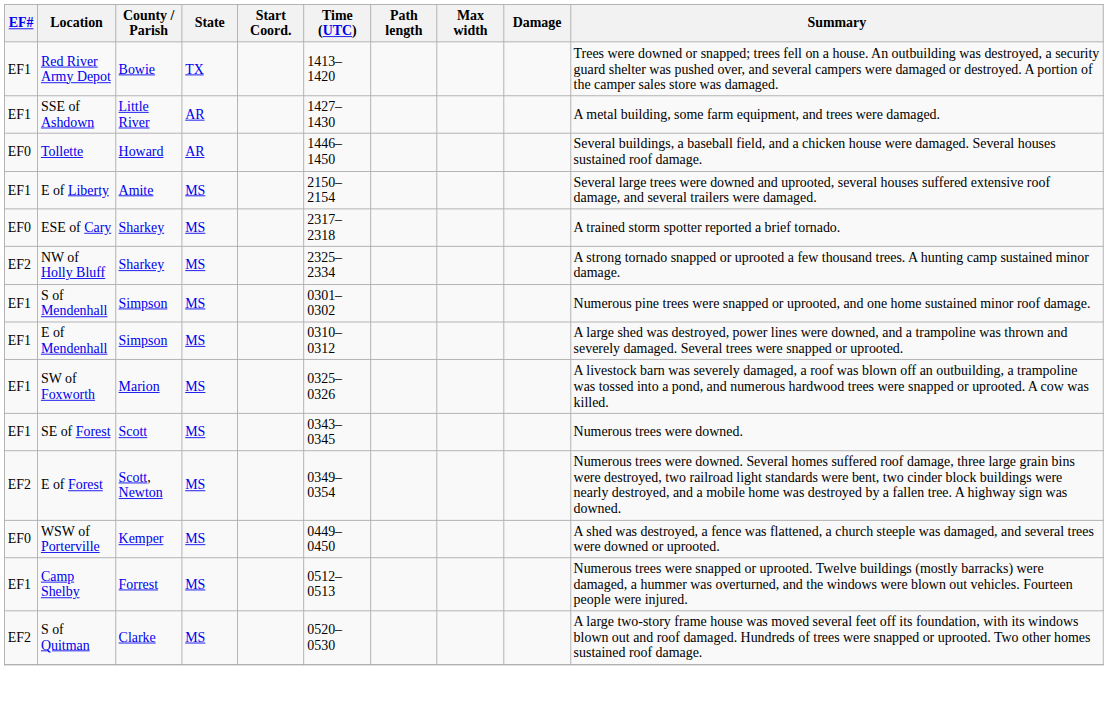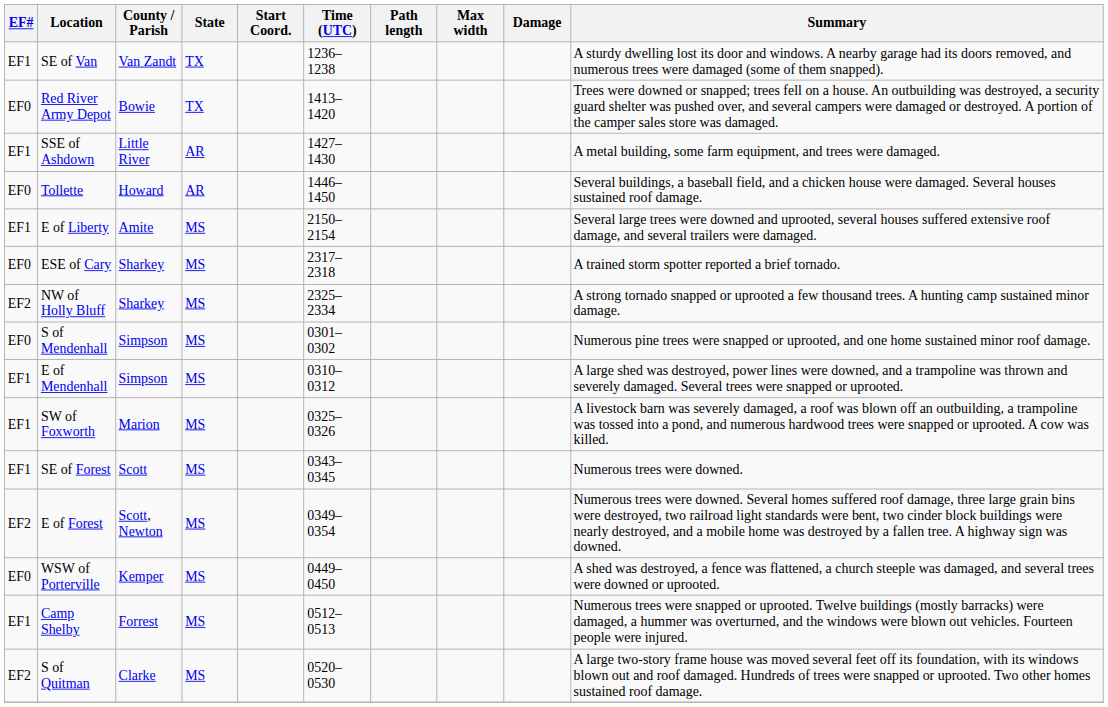+ row: (69, 61)
(19, 68) EF1 -> (19, 106) EF0
(19, 303) EF1 -> (19, 340) EF0
